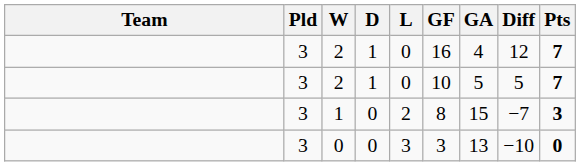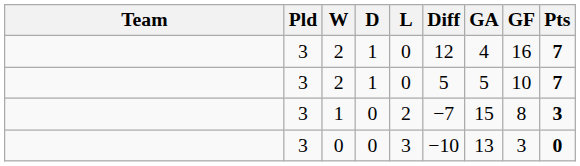columns swapped: (441, 20) <-> (519, 20)
